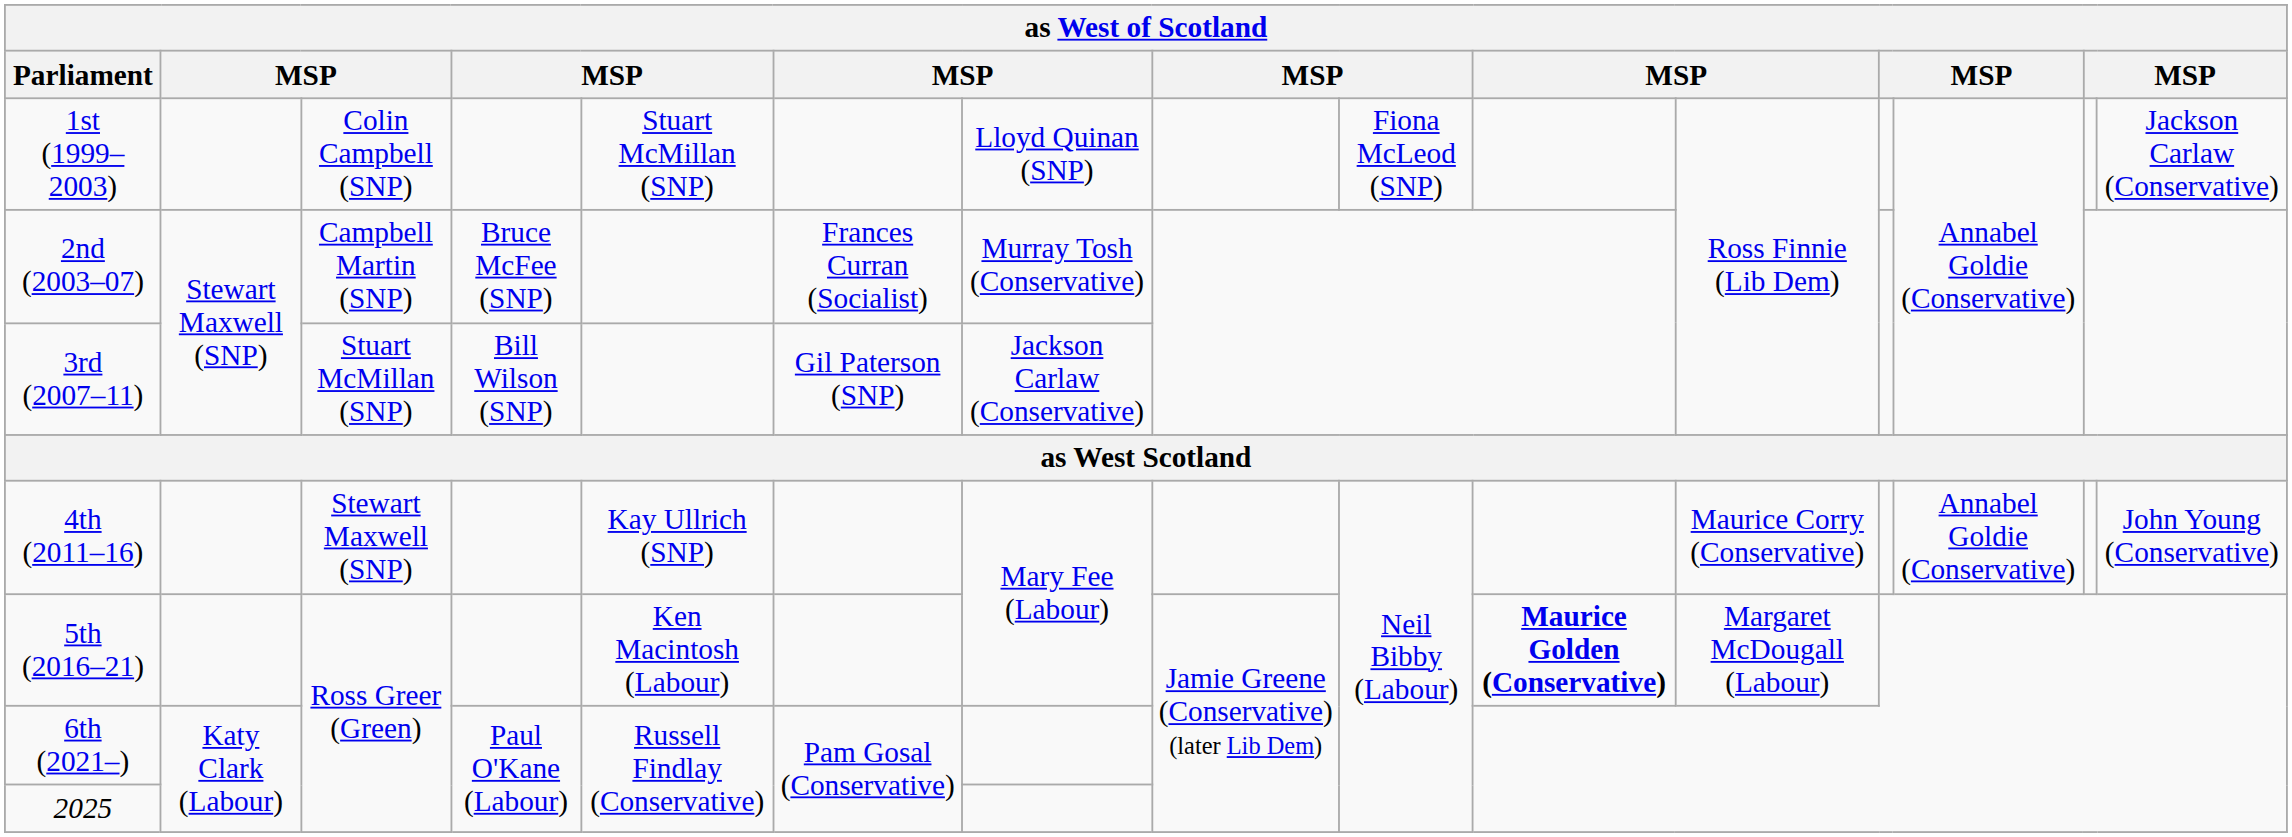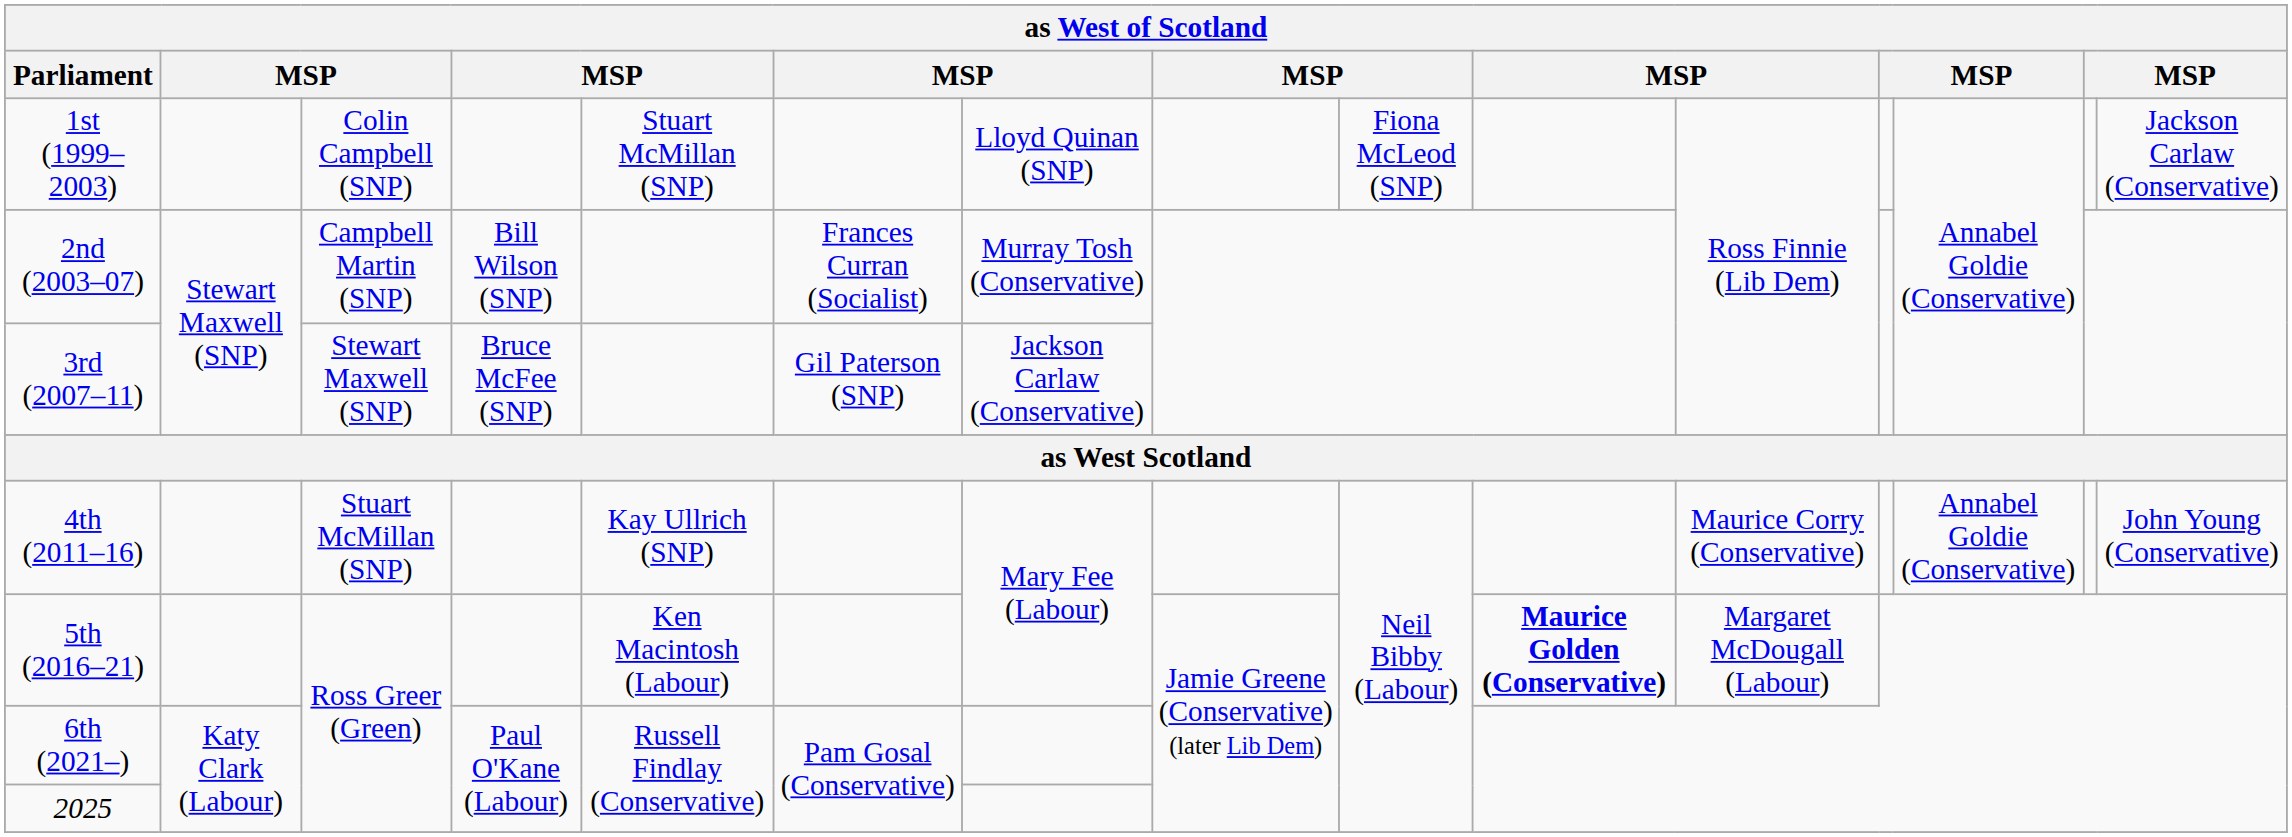(516, 265) Bruce McFee (SNP) -> (516, 265) Bill Wilson (SNP)
(376, 378) Stuart McMillan (SNP) -> (376, 378) Stewart Maxwell (SNP)
(516, 378) Bill Wilson (SNP) -> (516, 378) Bruce McFee (SNP)
(376, 536) Stewart Maxwell (SNP) -> (376, 536) Stuart McMillan (SNP)
